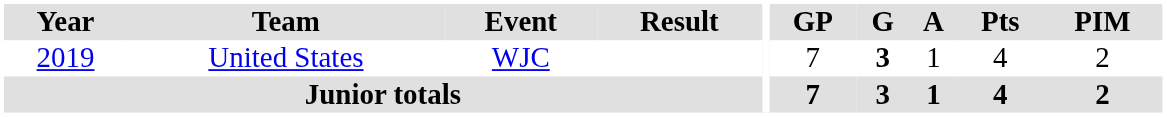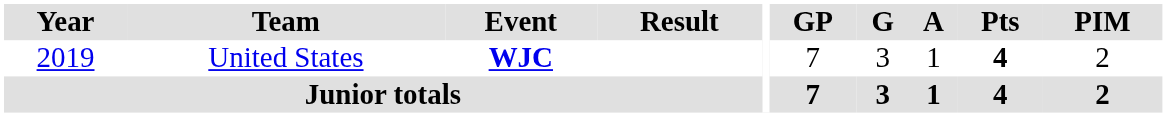(521, 57) normal -> (521, 57) bold
(883, 57) bold -> (883, 57) normal
(1000, 57) normal -> (1000, 57) bold
